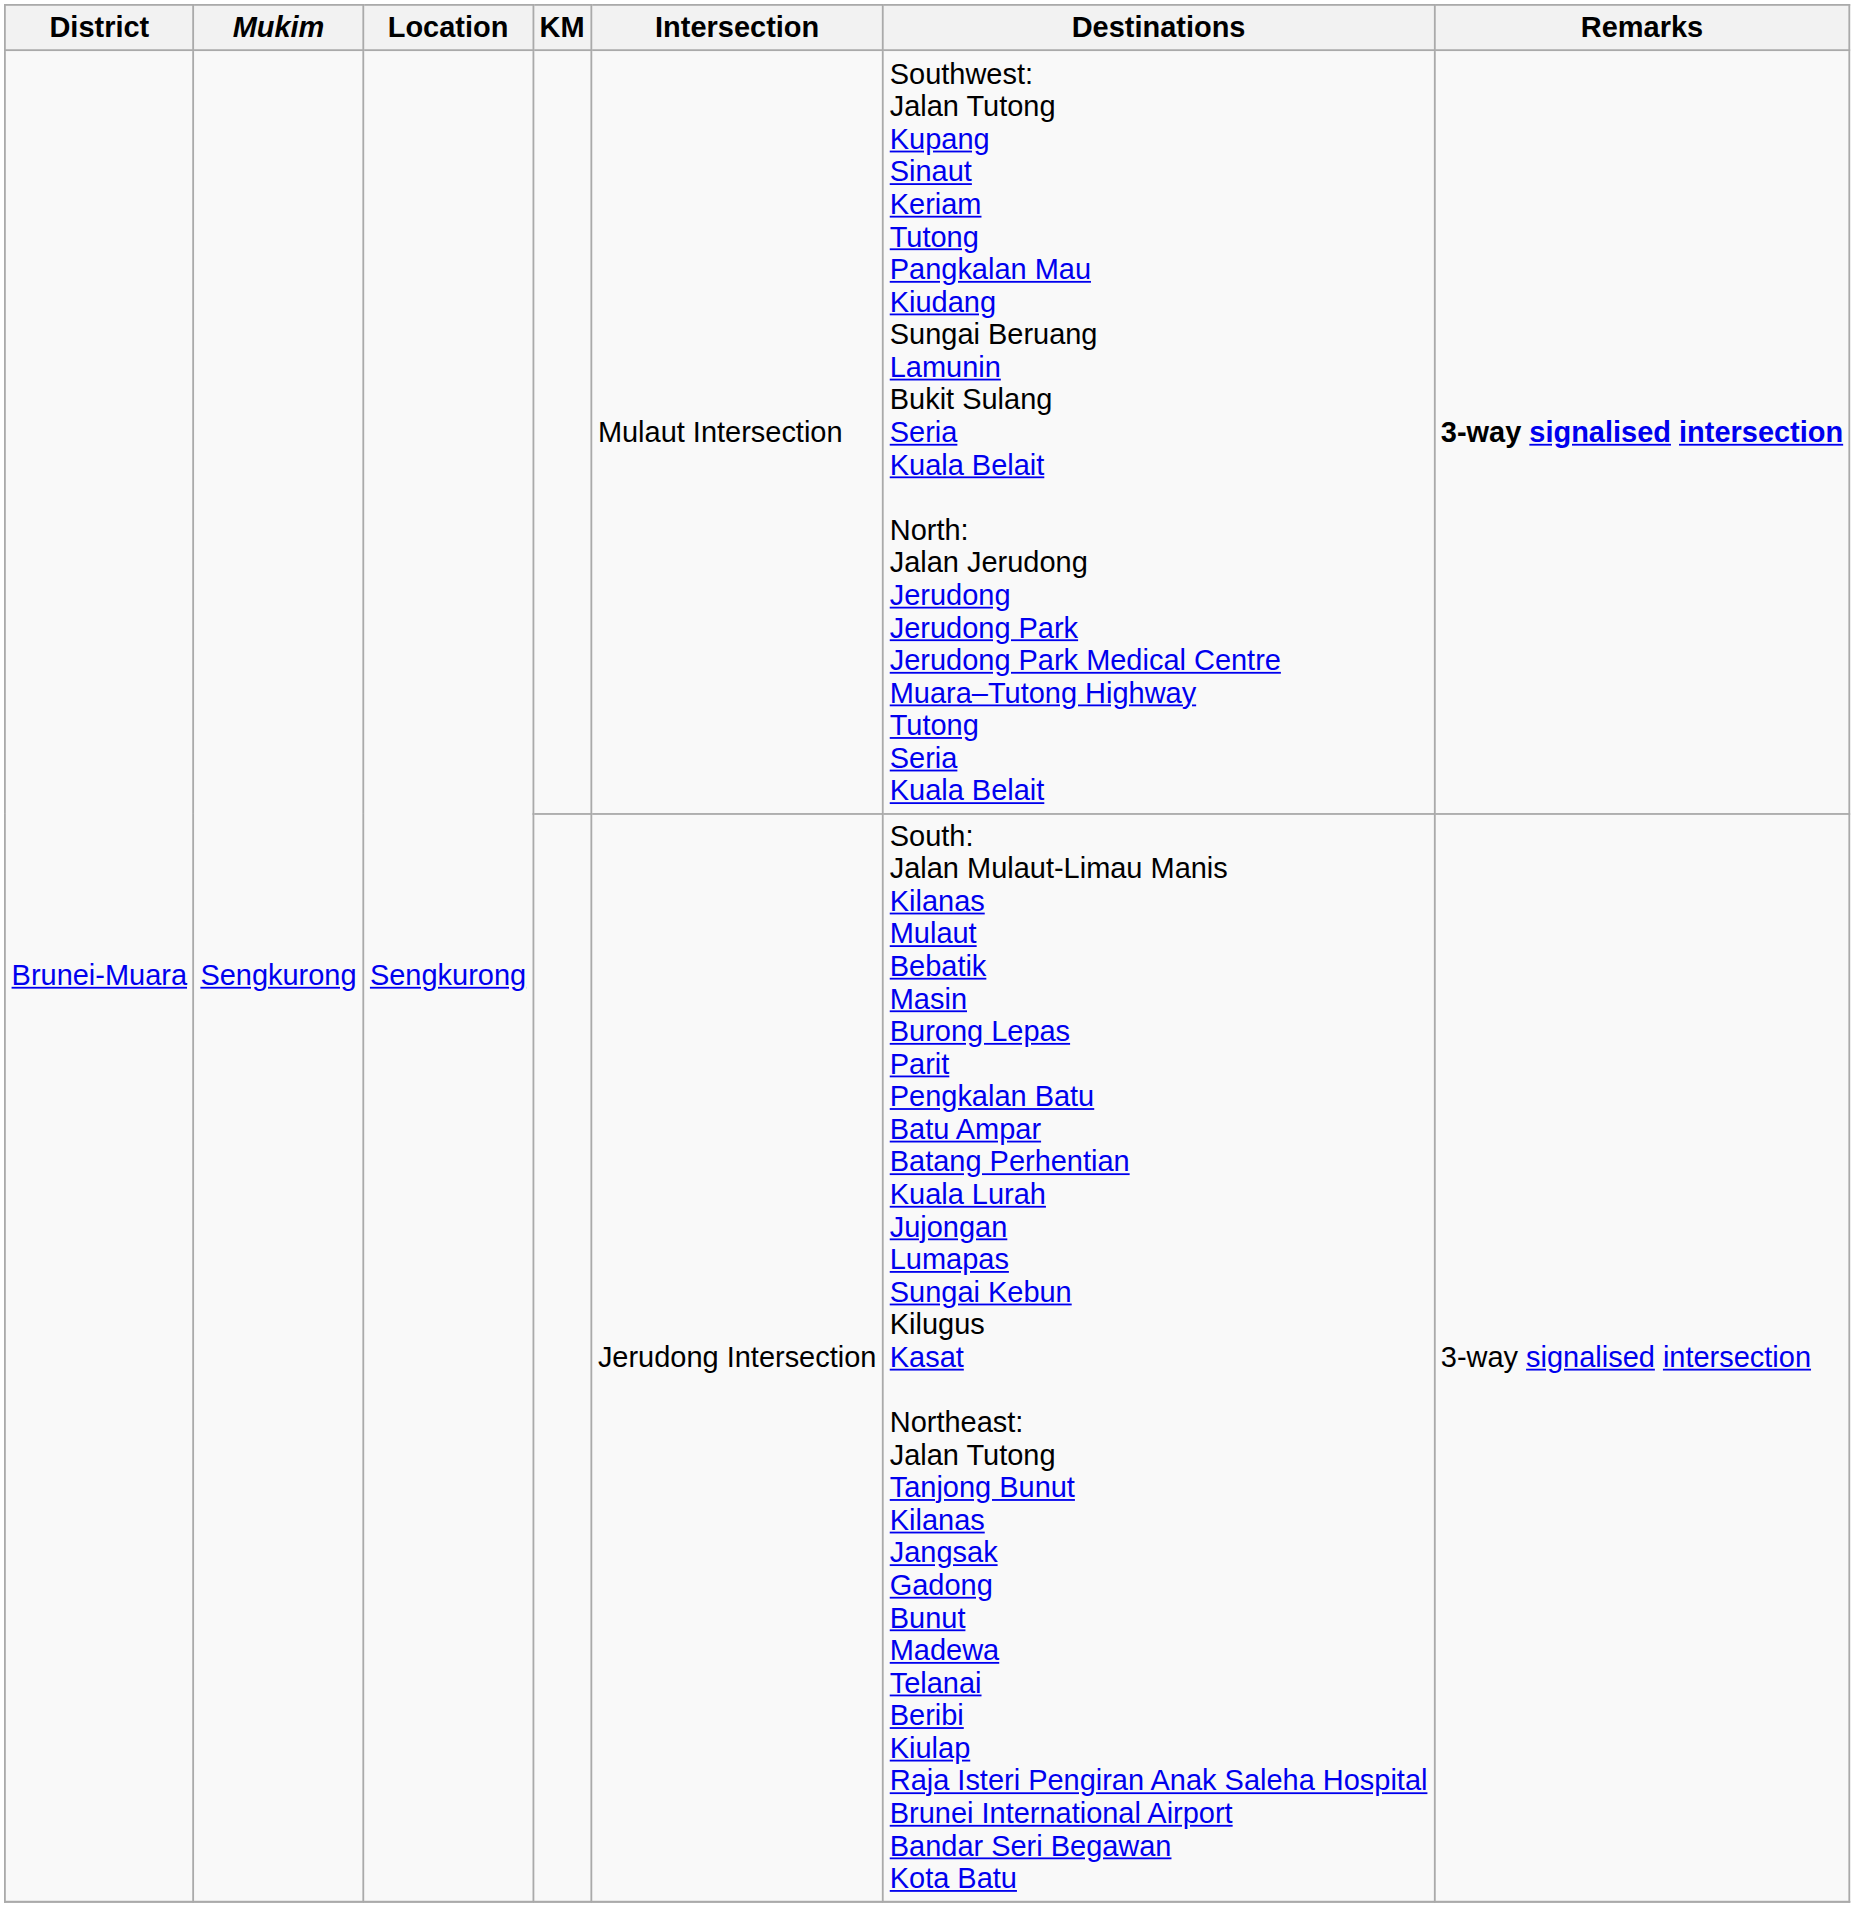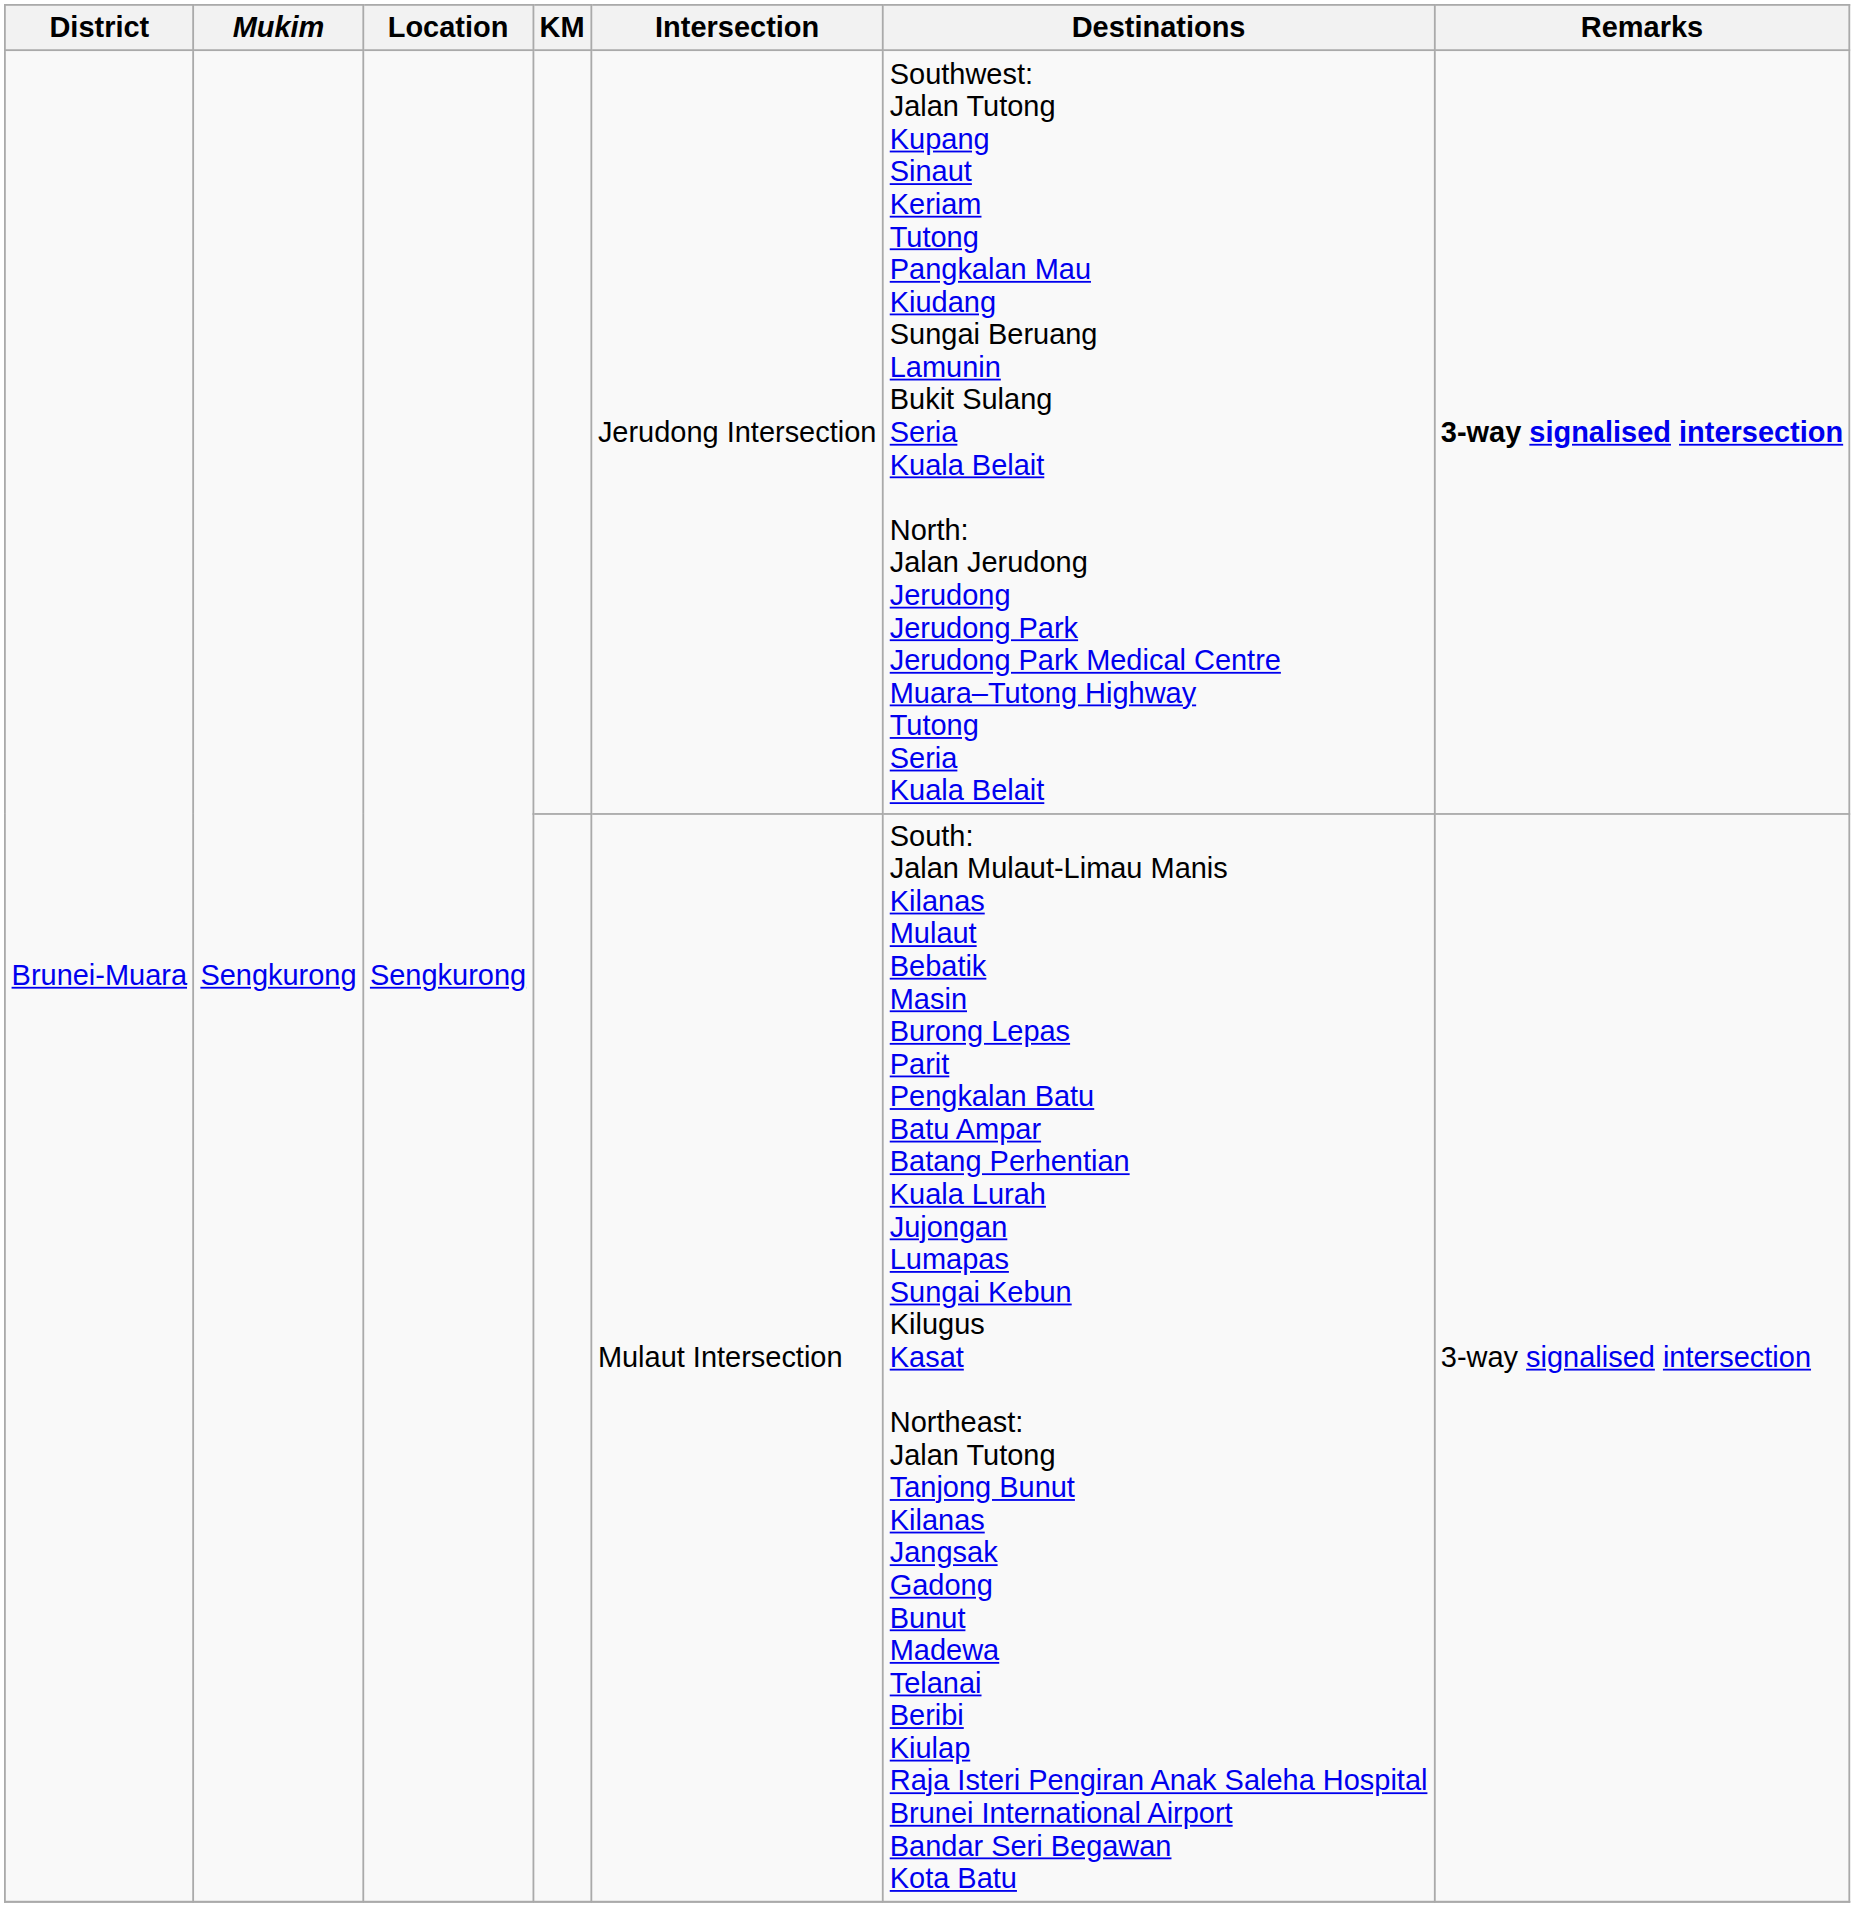(720, 431) Mulaut Intersection -> (737, 431) Jerudong Intersection
(737, 1357) Jerudong Intersection -> (720, 1357) Mulaut Intersection
